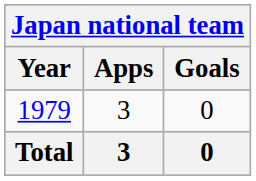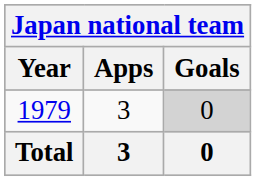(207, 110) no background -> (207, 110) lightgrey background
